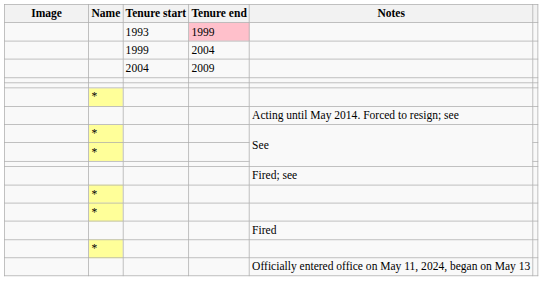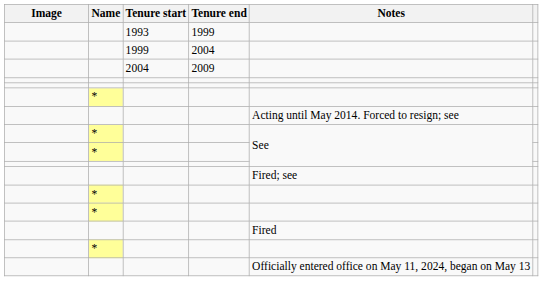(203, 31) pink background -> (203, 31) no background
